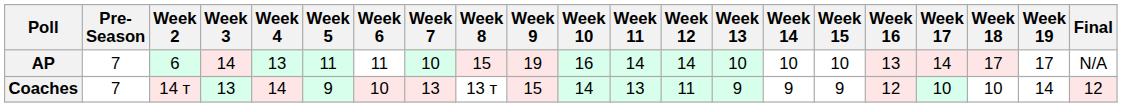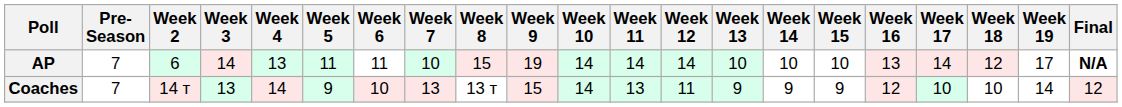(584, 63) 16 -> (584, 63) 14
(993, 63) 17 -> (993, 63) 12
(1093, 63) normal -> (1093, 63) bold
